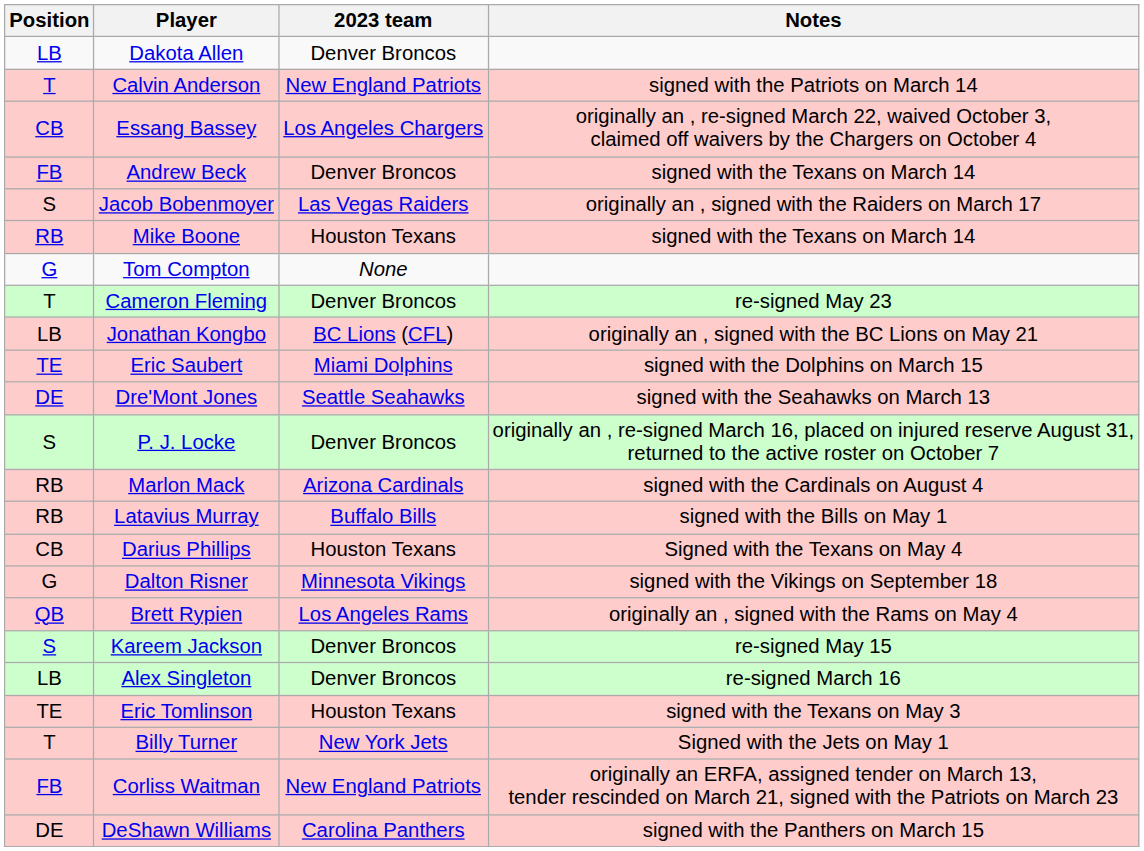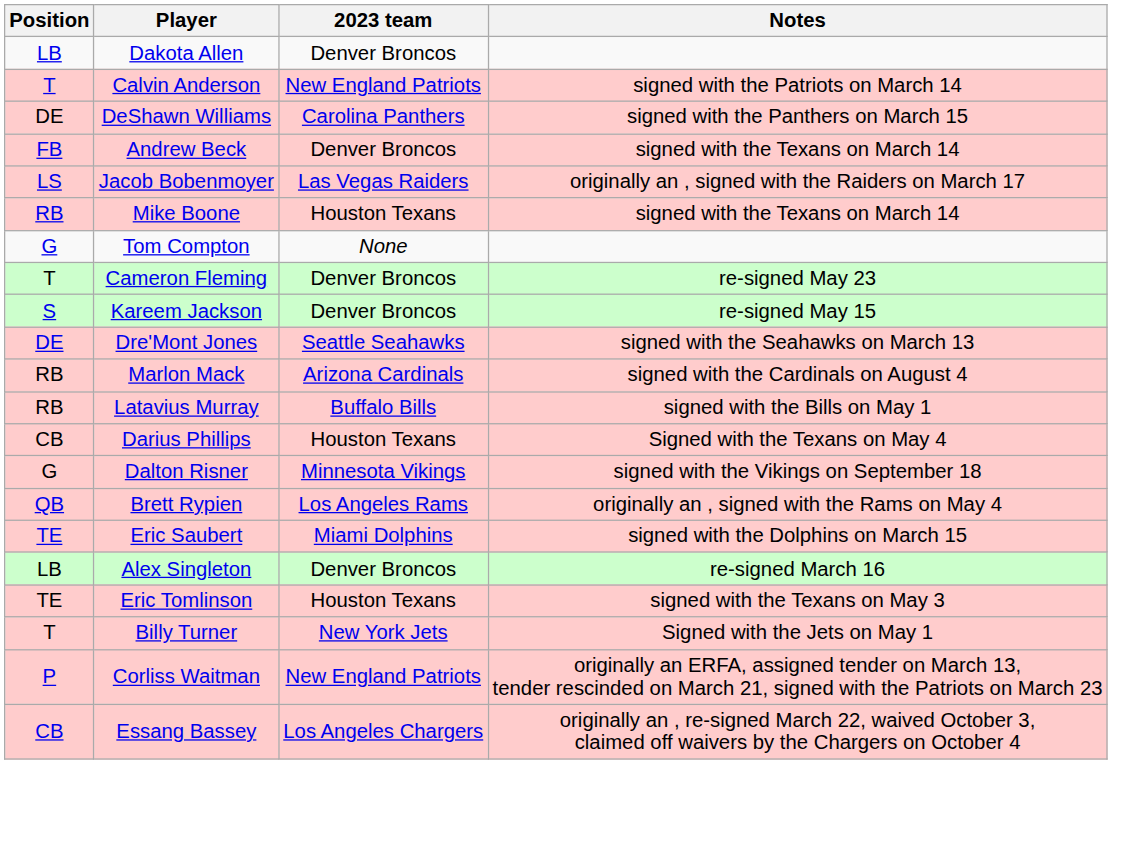rows swapped: (186, 128) <-> (186, 830)
(49, 204) S -> (49, 181) LS
- row: (186, 333)
rows swapped: (186, 646) <-> (186, 365)
- row: (186, 441)
(49, 786) FB -> (49, 676) P
